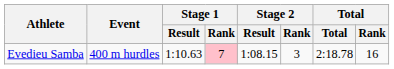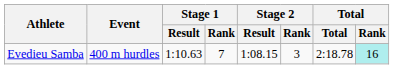(221, 54) pink background -> (221, 54) no background
(372, 54) no background -> (372, 54) paleturquoise background
